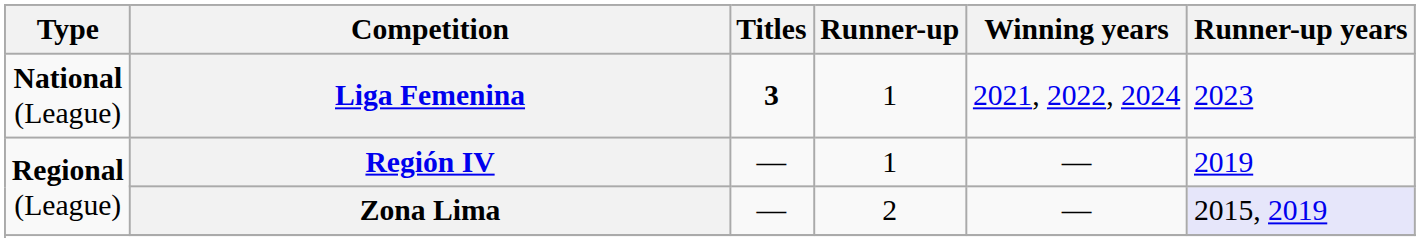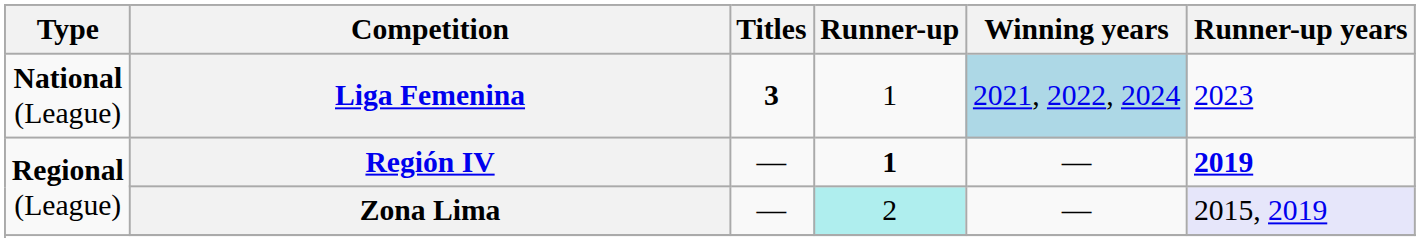(1077, 95) no background -> (1077, 95) lightblue background
(890, 161) normal -> (890, 161) bold
(1224, 161) normal -> (1224, 161) bold
(890, 210) no background -> (890, 210) paleturquoise background
